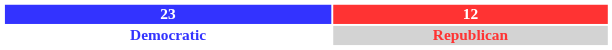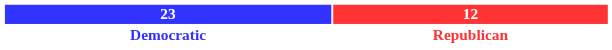(470, 35) lightgrey background -> (470, 35) no background
